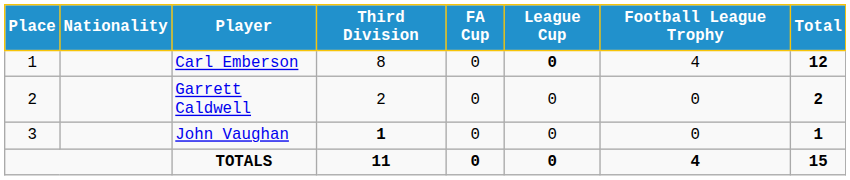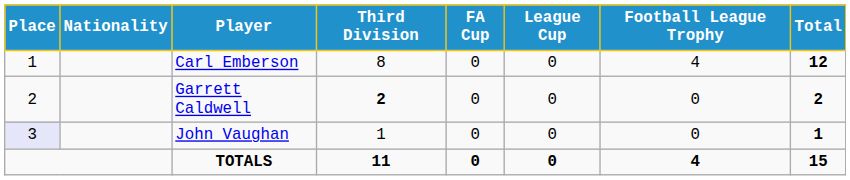(552, 63) bold -> (552, 63) normal
(381, 99) normal -> (381, 99) bold
(32, 135) no background -> (32, 135) lavender background
(381, 135) bold -> (381, 135) normal
